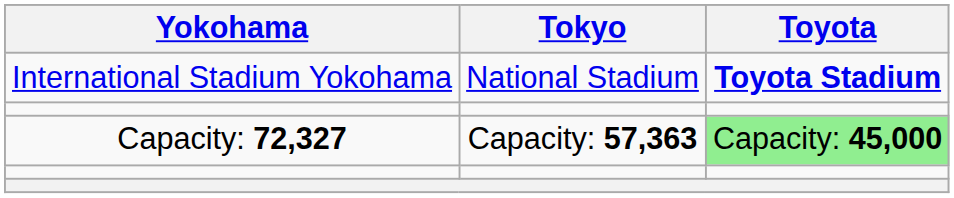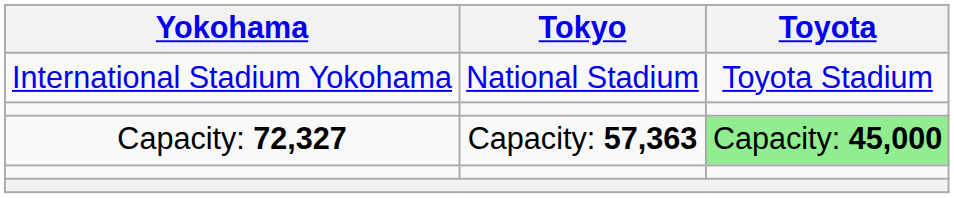(828, 77) bold -> (828, 77) normal
